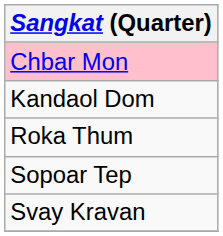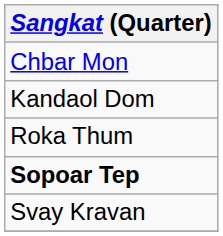(69, 61) pink background -> (69, 61) no background
(71, 174) normal -> (75, 174) bold
